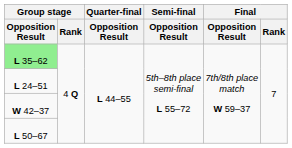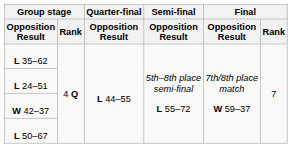(31, 62) lightgreen background -> (31, 62) no background
